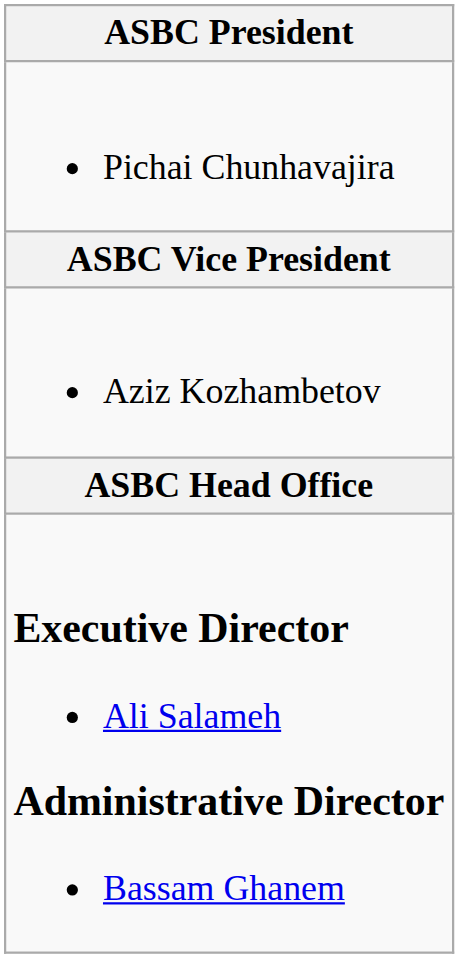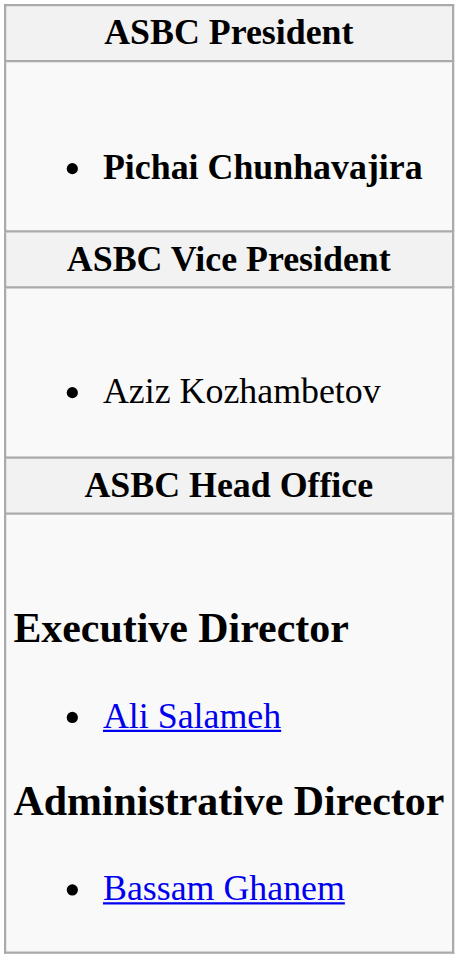(229, 167) normal -> (229, 167) bold
